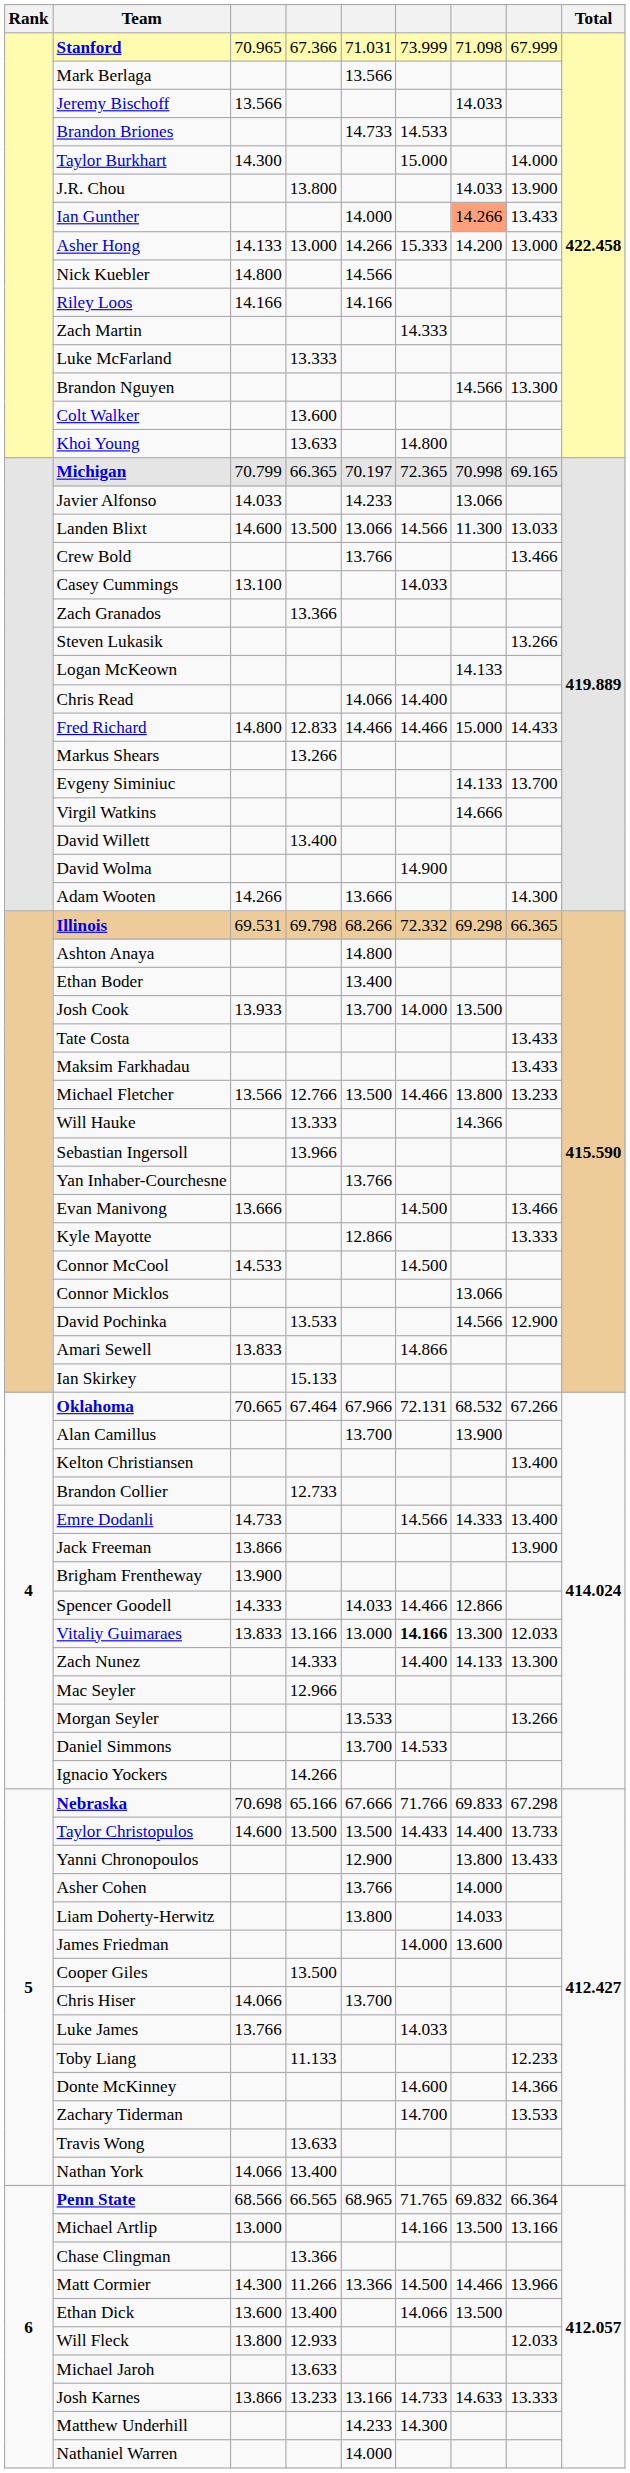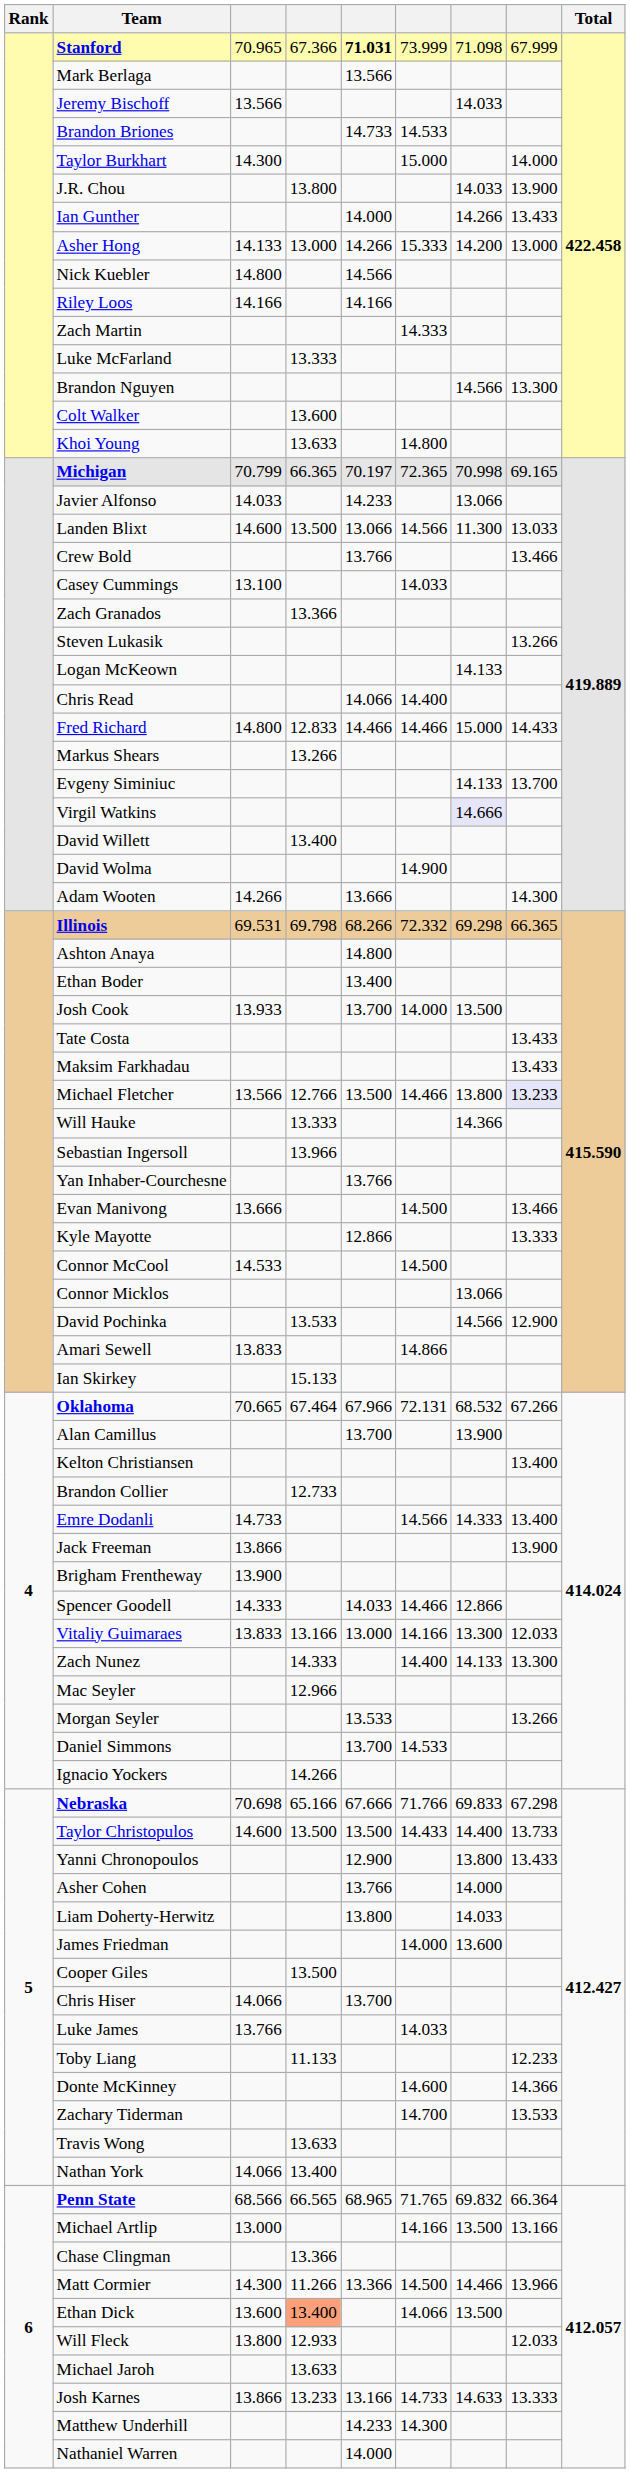(369, 47) normal -> (369, 47) bold
(479, 217) lightsalmon background -> (479, 217) no background
(479, 811) no background -> (479, 811) lavender background
(534, 1095) no background -> (534, 1095) lavender background
(424, 1633) bold -> (424, 1633) normal
(313, 2312) no background -> (313, 2312) lightsalmon background
